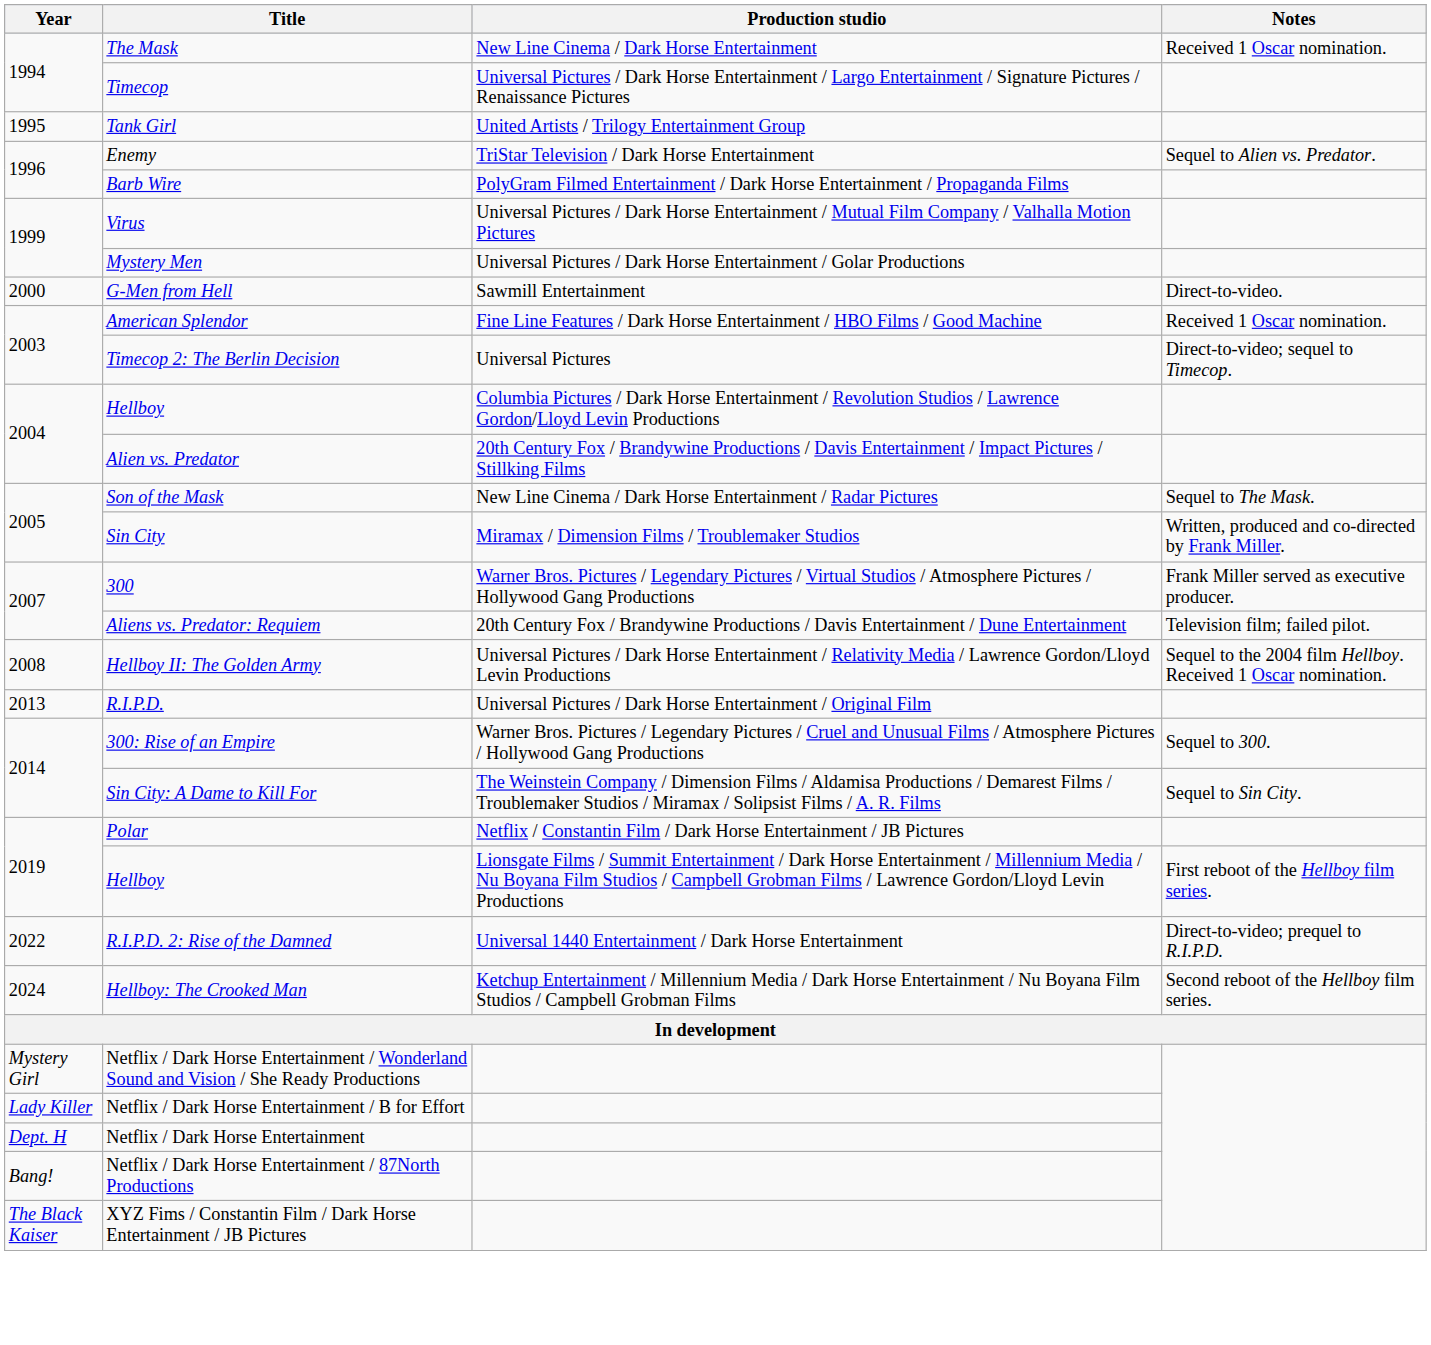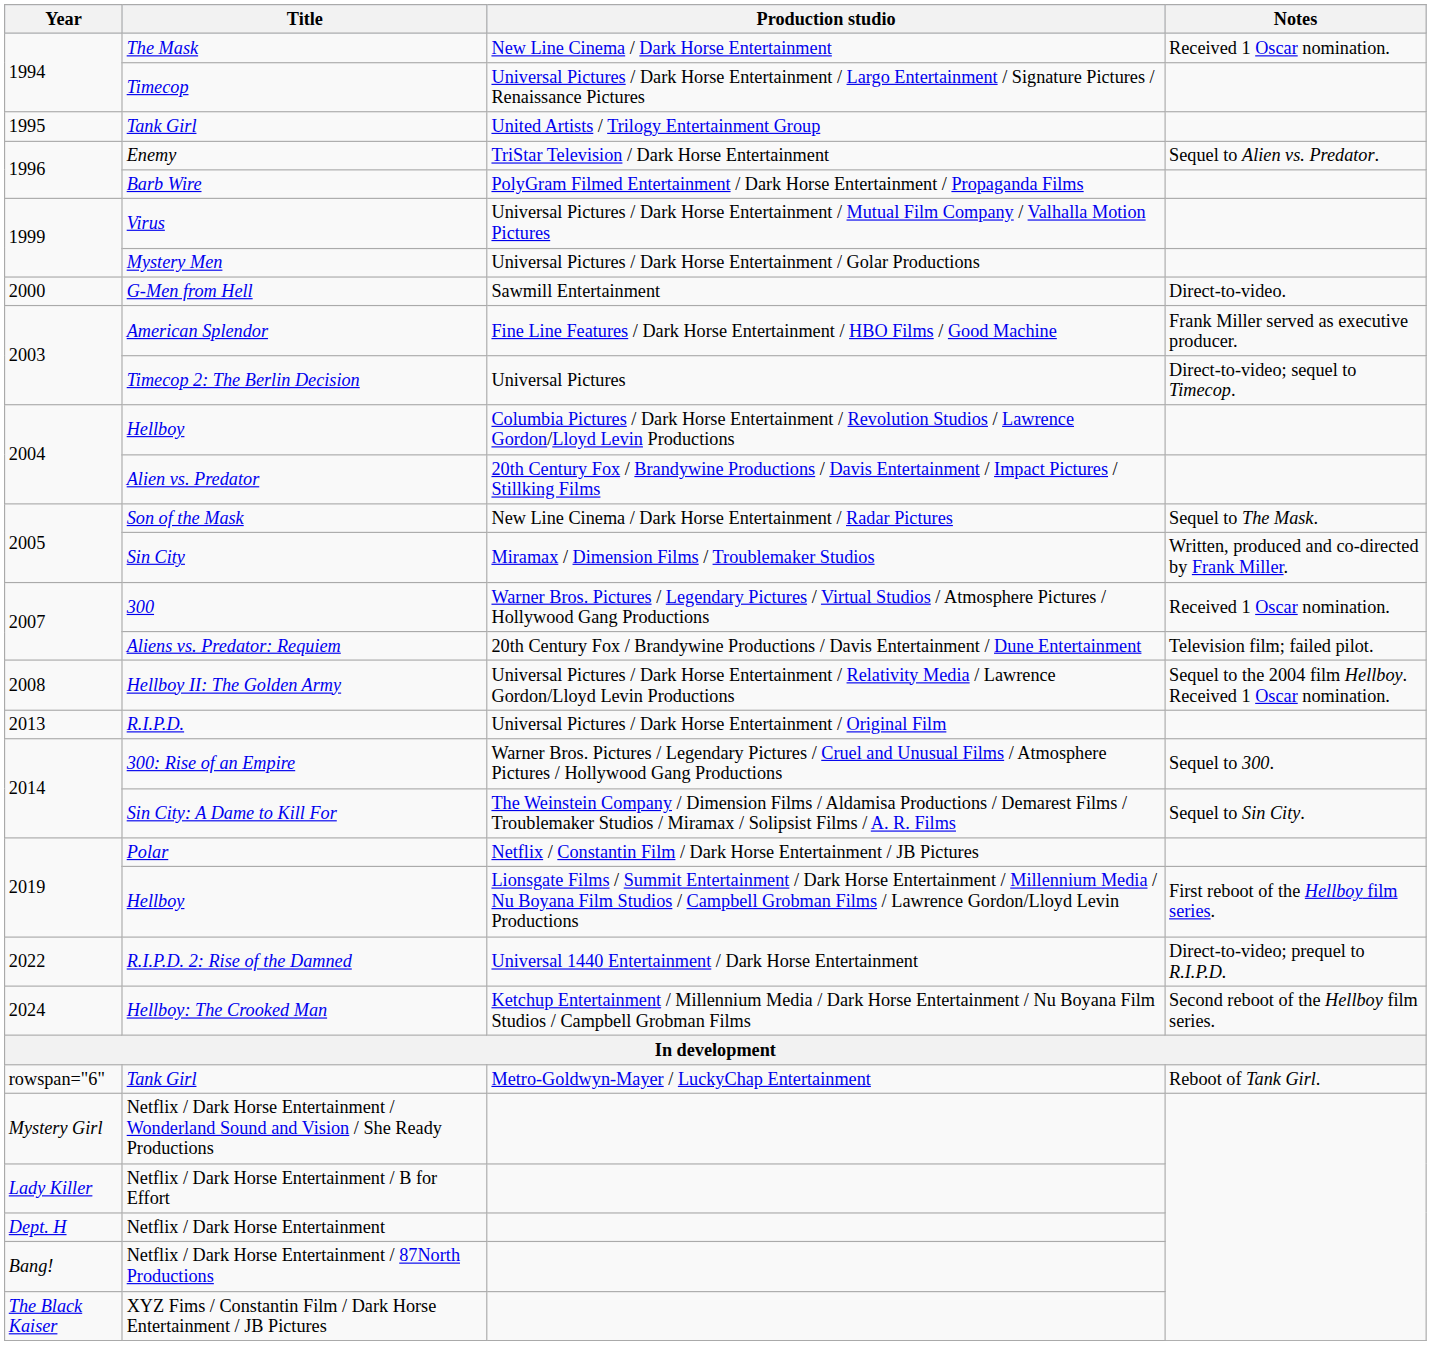(1276, 320) Received 1 Oscar nomination. -> (1289, 330) Frank Miller served as executive producer.
(1285, 586) Frank Miller served as executive producer. -> (1280, 606) Received 1 Oscar nomination.
+ row: (162, 1078)
